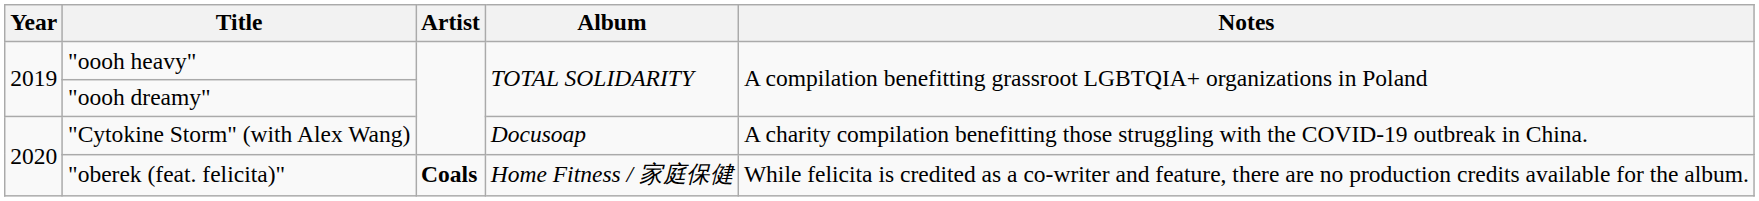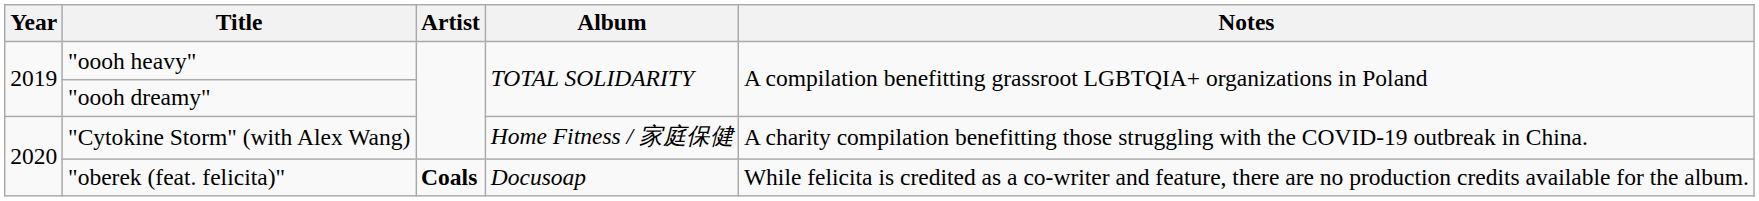(538, 135) Docusoap -> (612, 136) Home Fitness / 家庭保健
(612, 173) Home Fitness / 家庭保健 -> (538, 176) Docusoap
